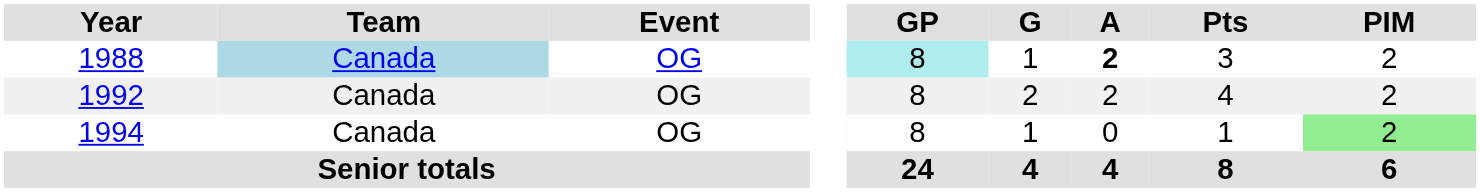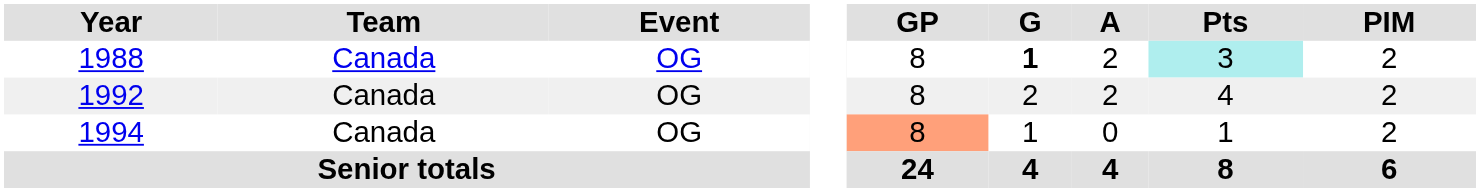(384, 58) lightblue background -> (384, 58) no background
(918, 58) paleturquoise background -> (918, 58) no background
(1030, 58) normal -> (1030, 58) bold
(1110, 58) bold -> (1110, 58) normal
(1226, 58) no background -> (1226, 58) paleturquoise background
(918, 132) no background -> (918, 132) lightsalmon background
(1389, 132) lightgreen background -> (1389, 132) no background
